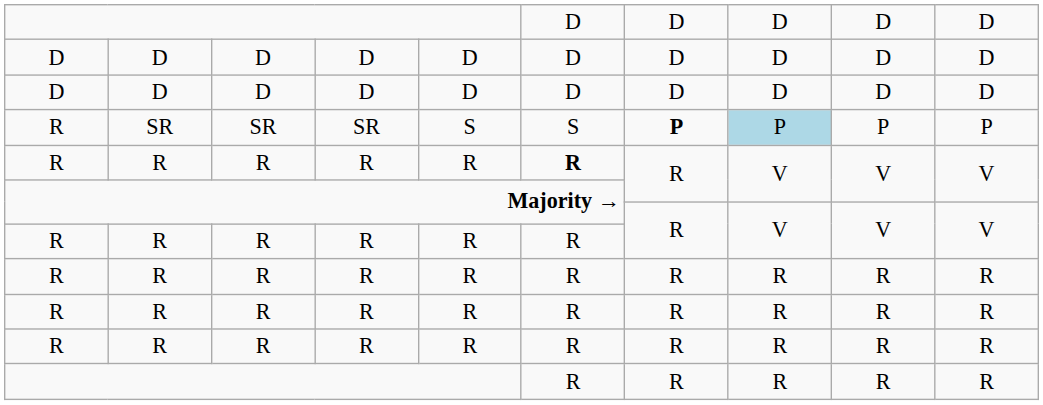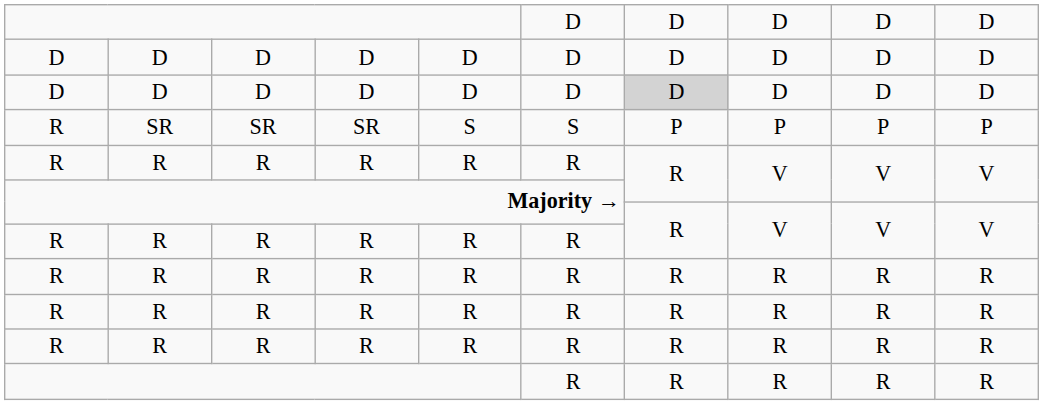(676, 92) no background -> (676, 92) lightgrey background
(676, 127) bold -> (676, 127) normal
(780, 127) lightblue background -> (780, 127) no background
(573, 162) bold -> (573, 162) normal
